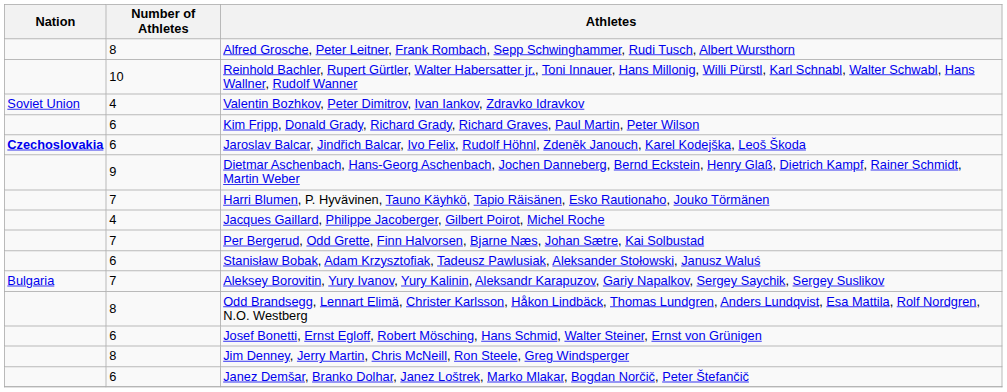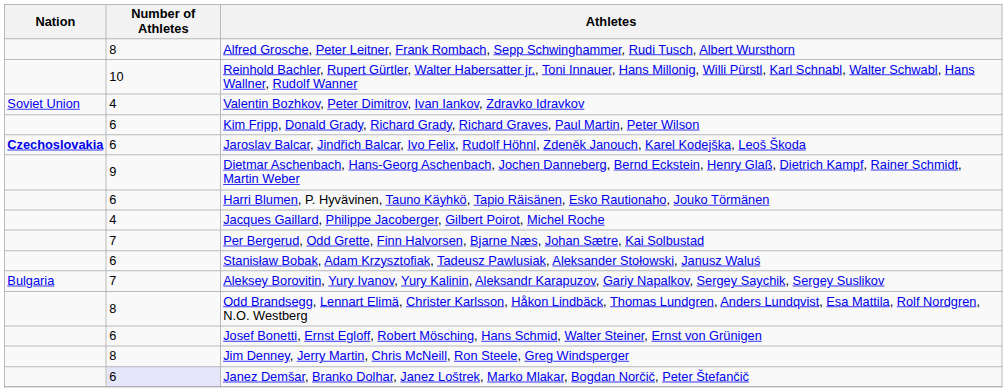(113, 199) 7 -> (113, 199) 6
(113, 376) no background -> (113, 376) lavender background
